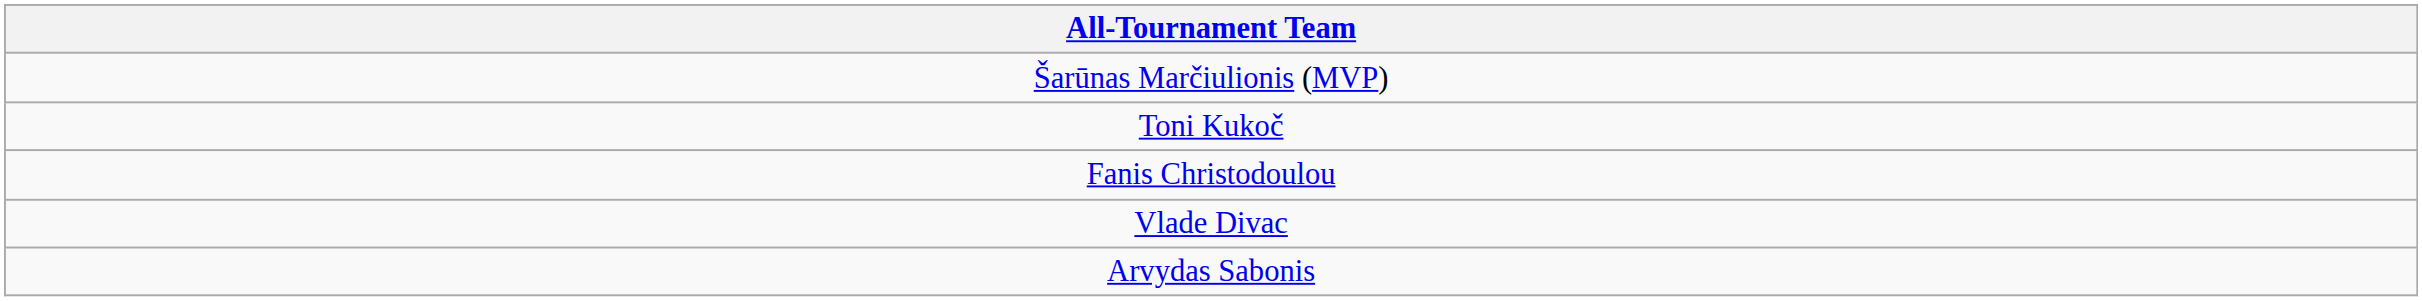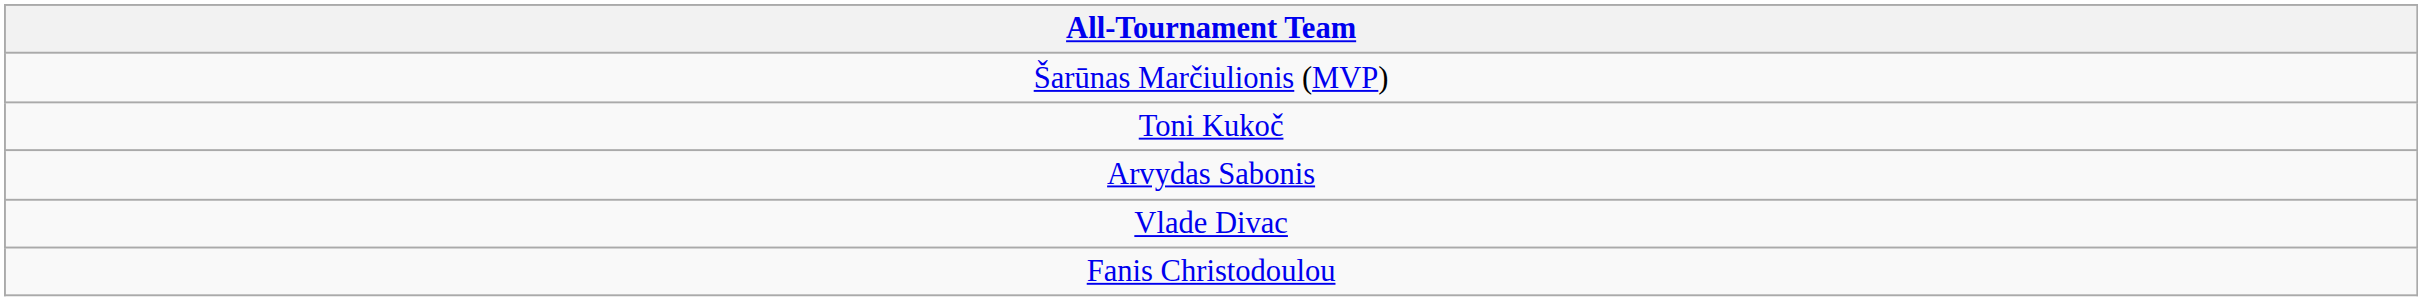(1211, 174) Fanis Christodoulou -> (1211, 174) Arvydas Sabonis
(1211, 271) Arvydas Sabonis -> (1211, 271) Fanis Christodoulou
